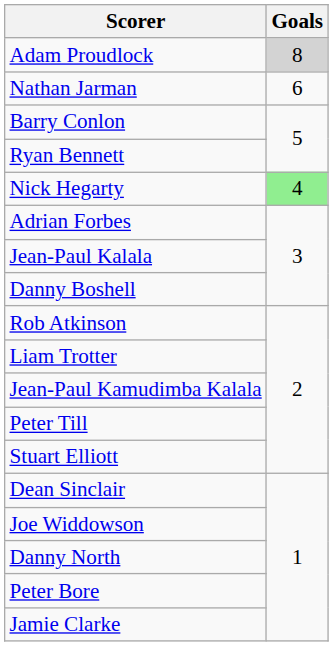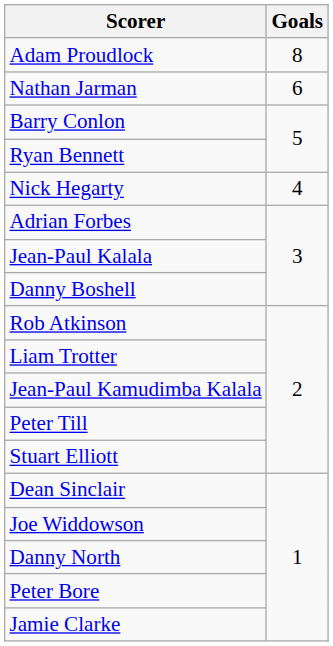(297, 54) lightgrey background -> (297, 54) no background
(297, 188) lightgreen background -> (297, 188) no background
